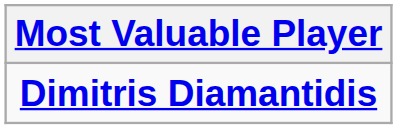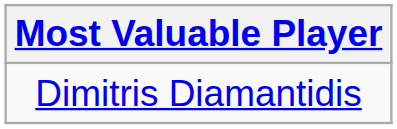(199, 92) bold -> (199, 92) normal
